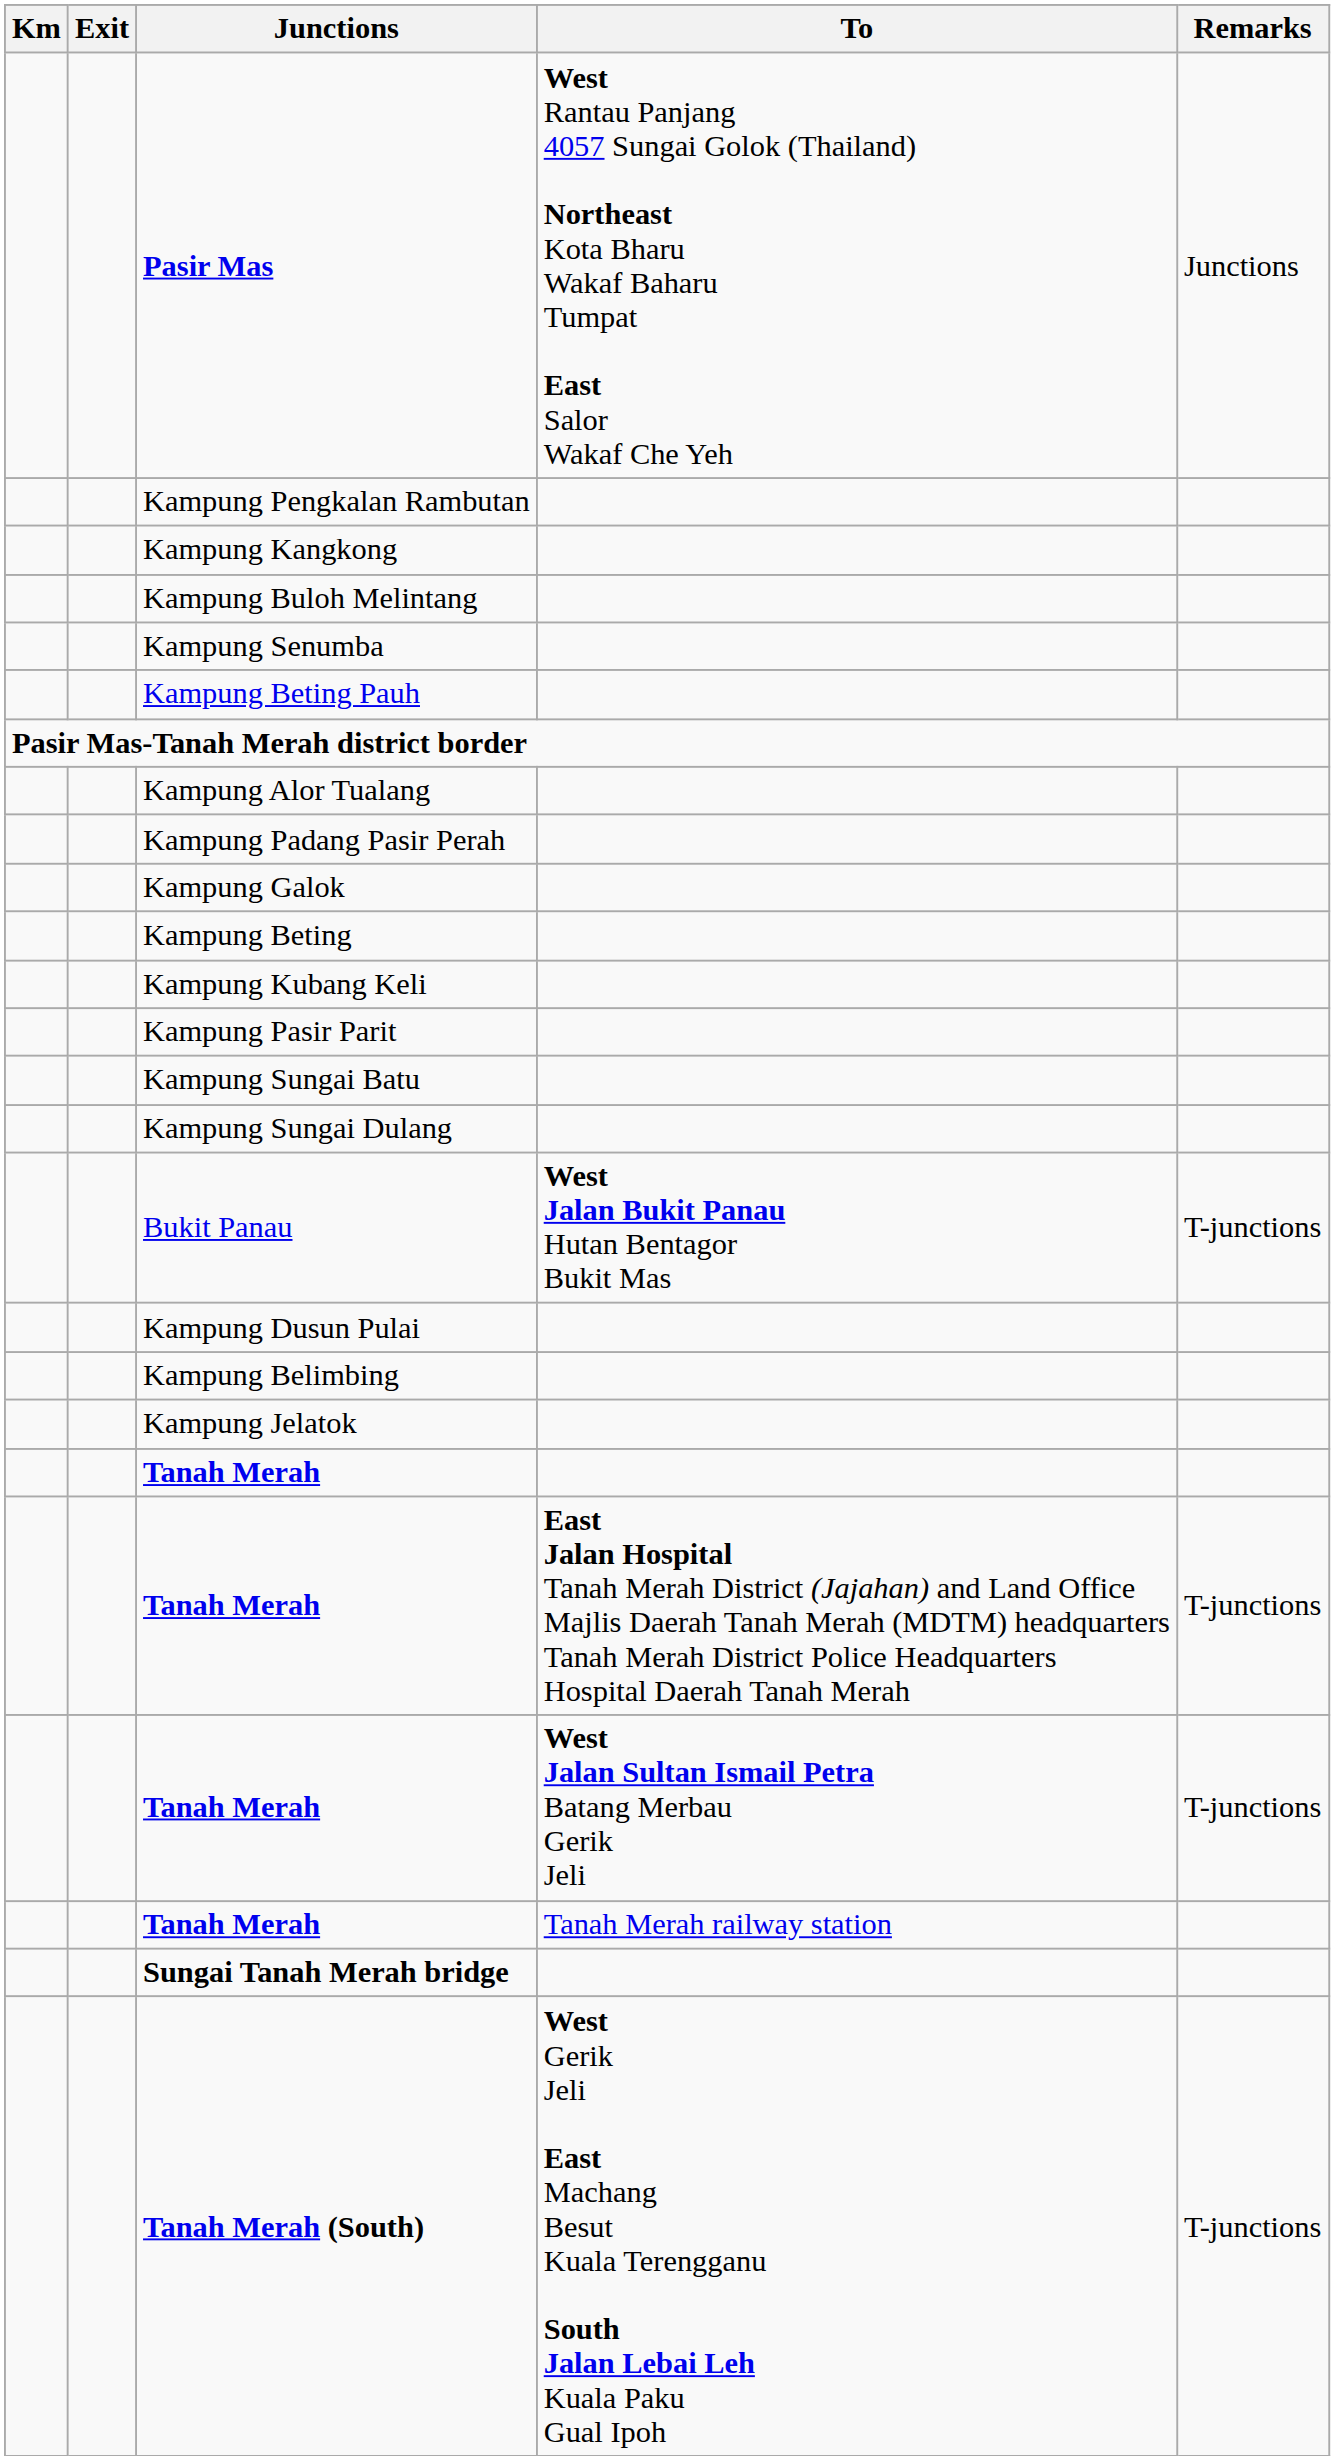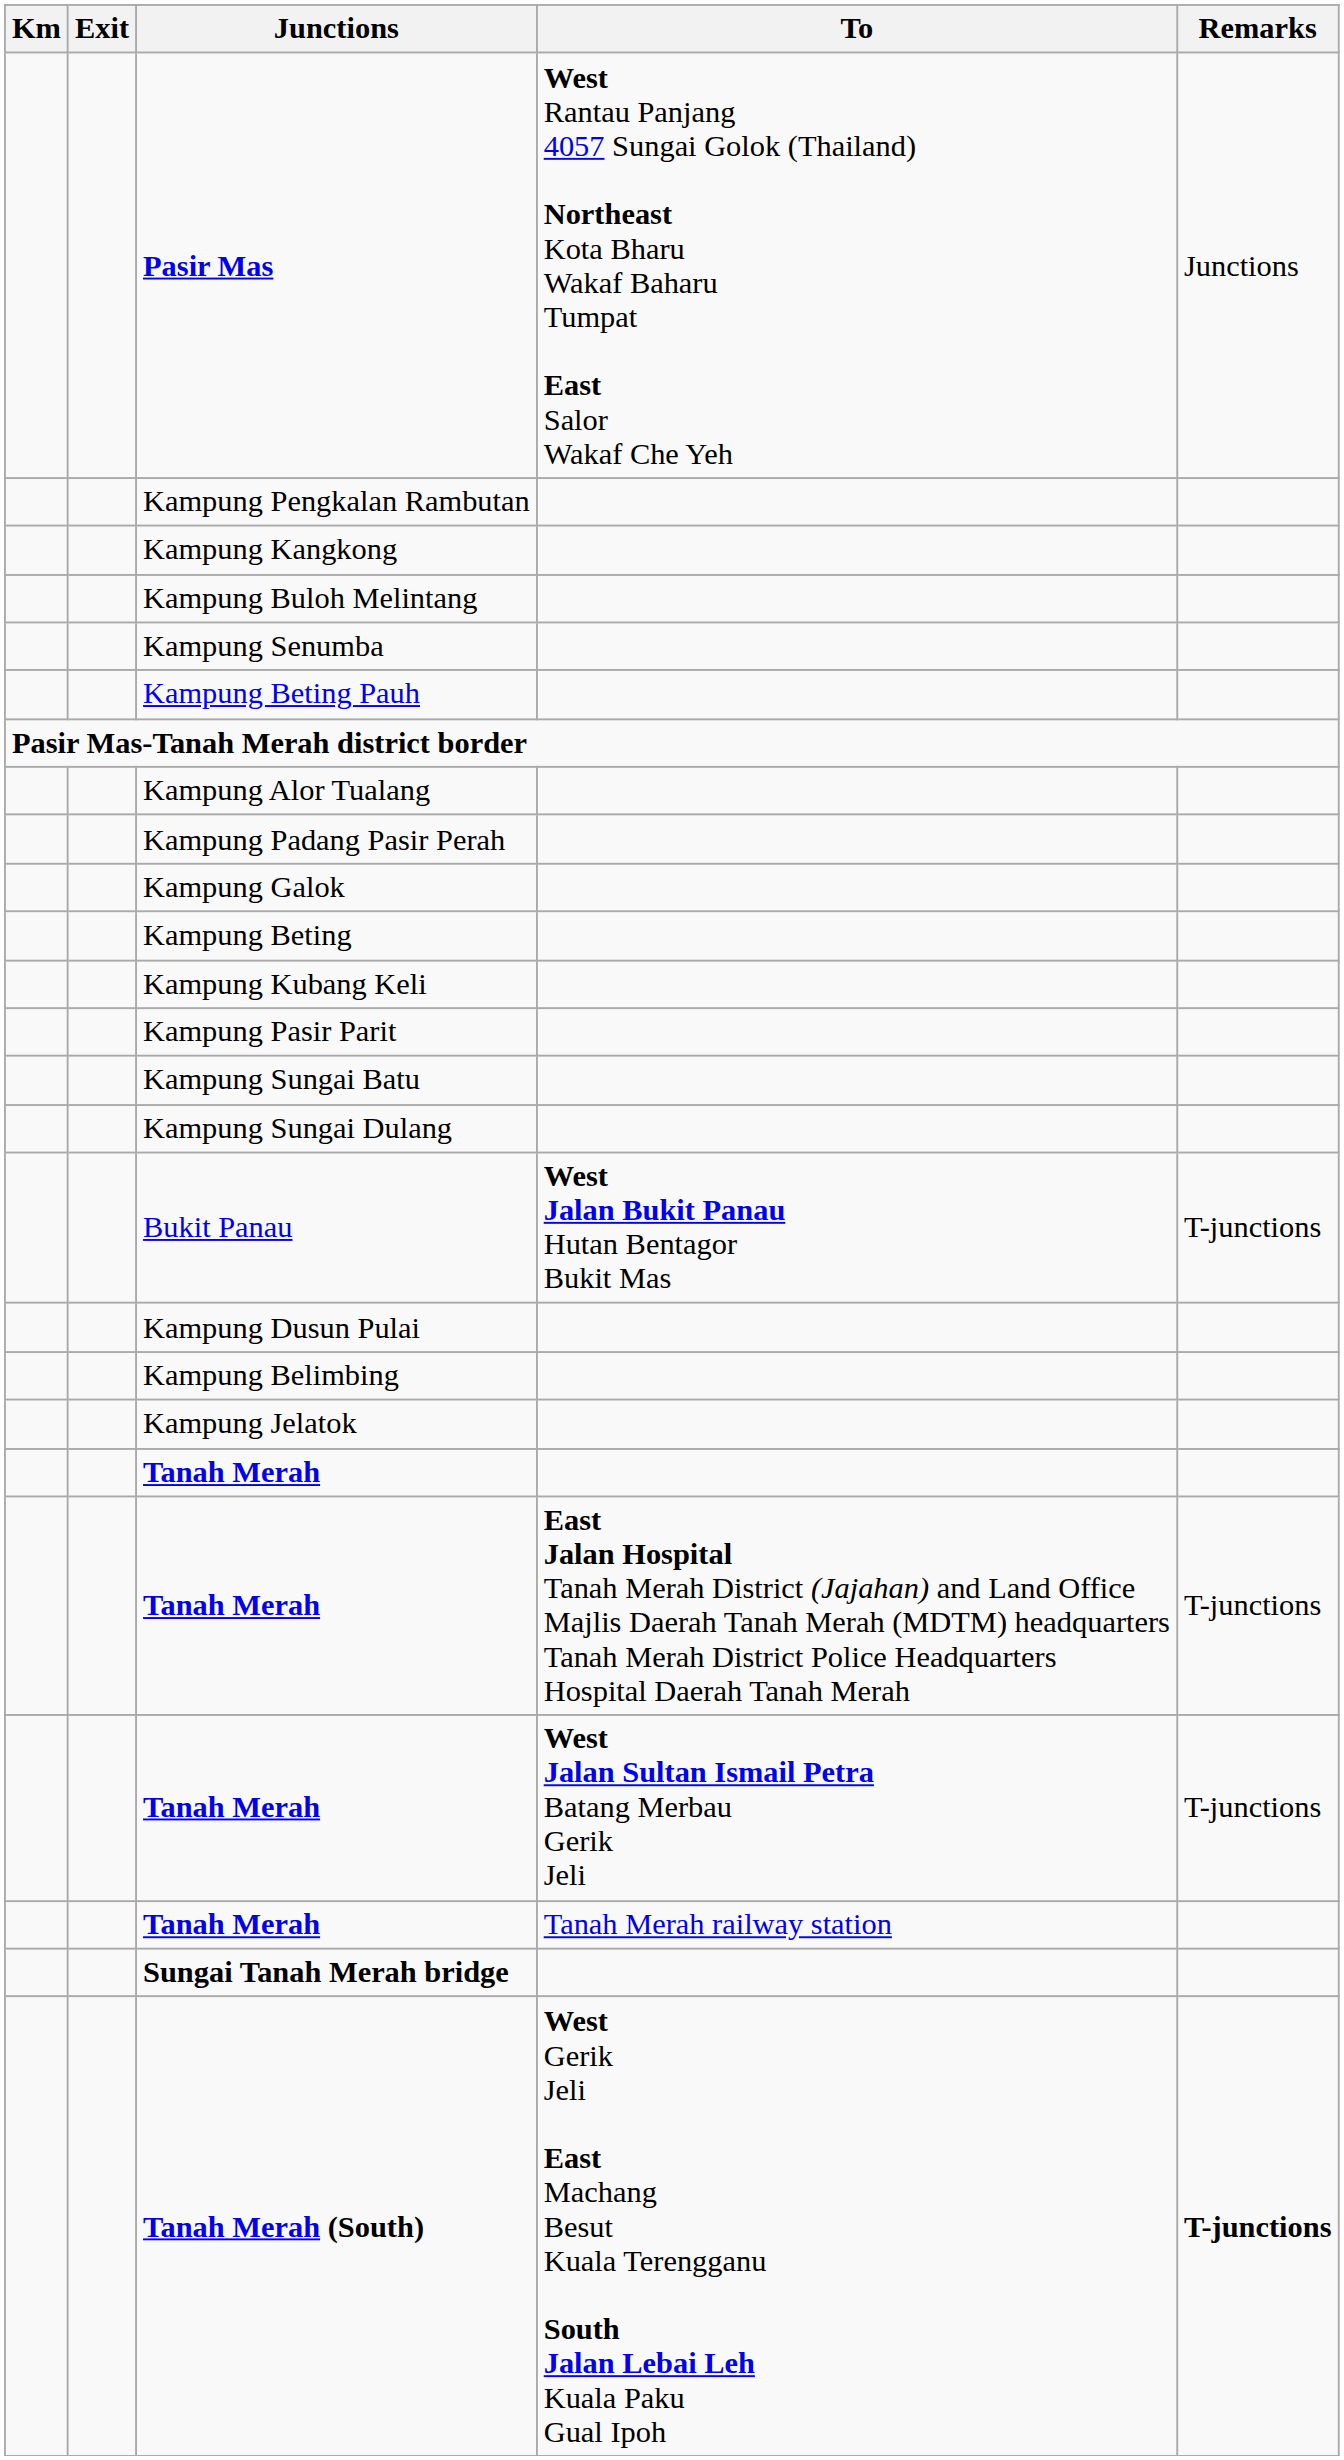(1253, 2225) normal -> (1258, 2225) bold
